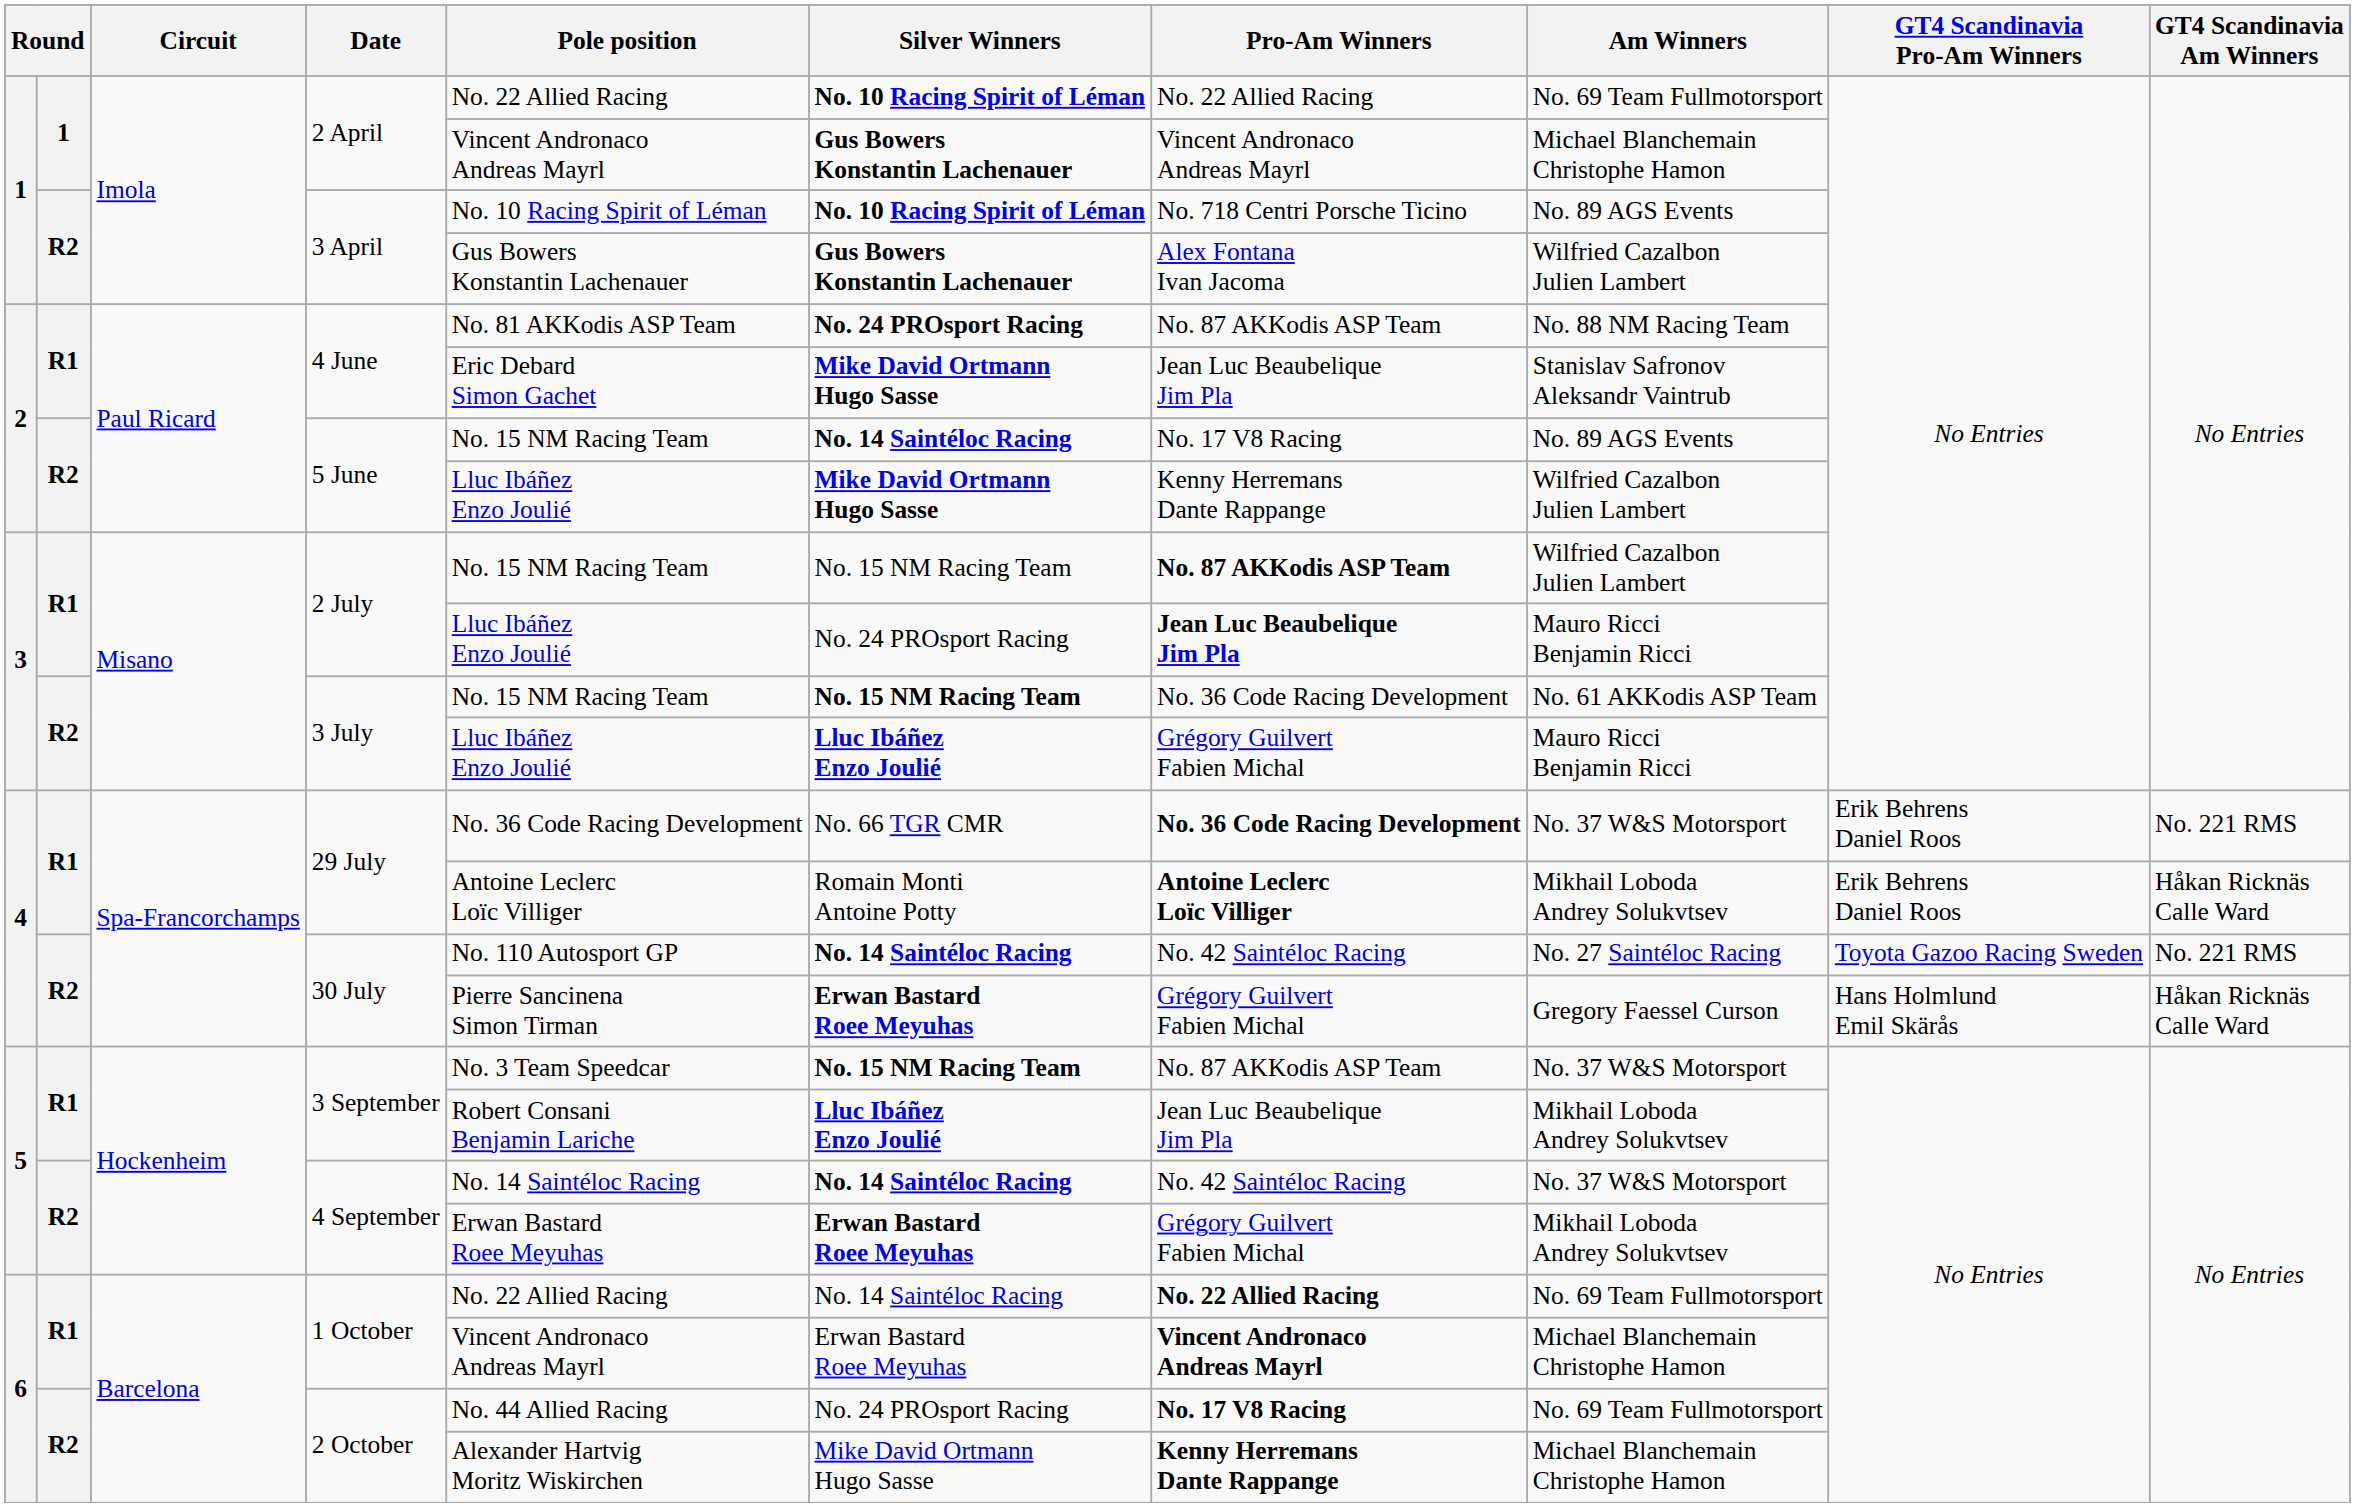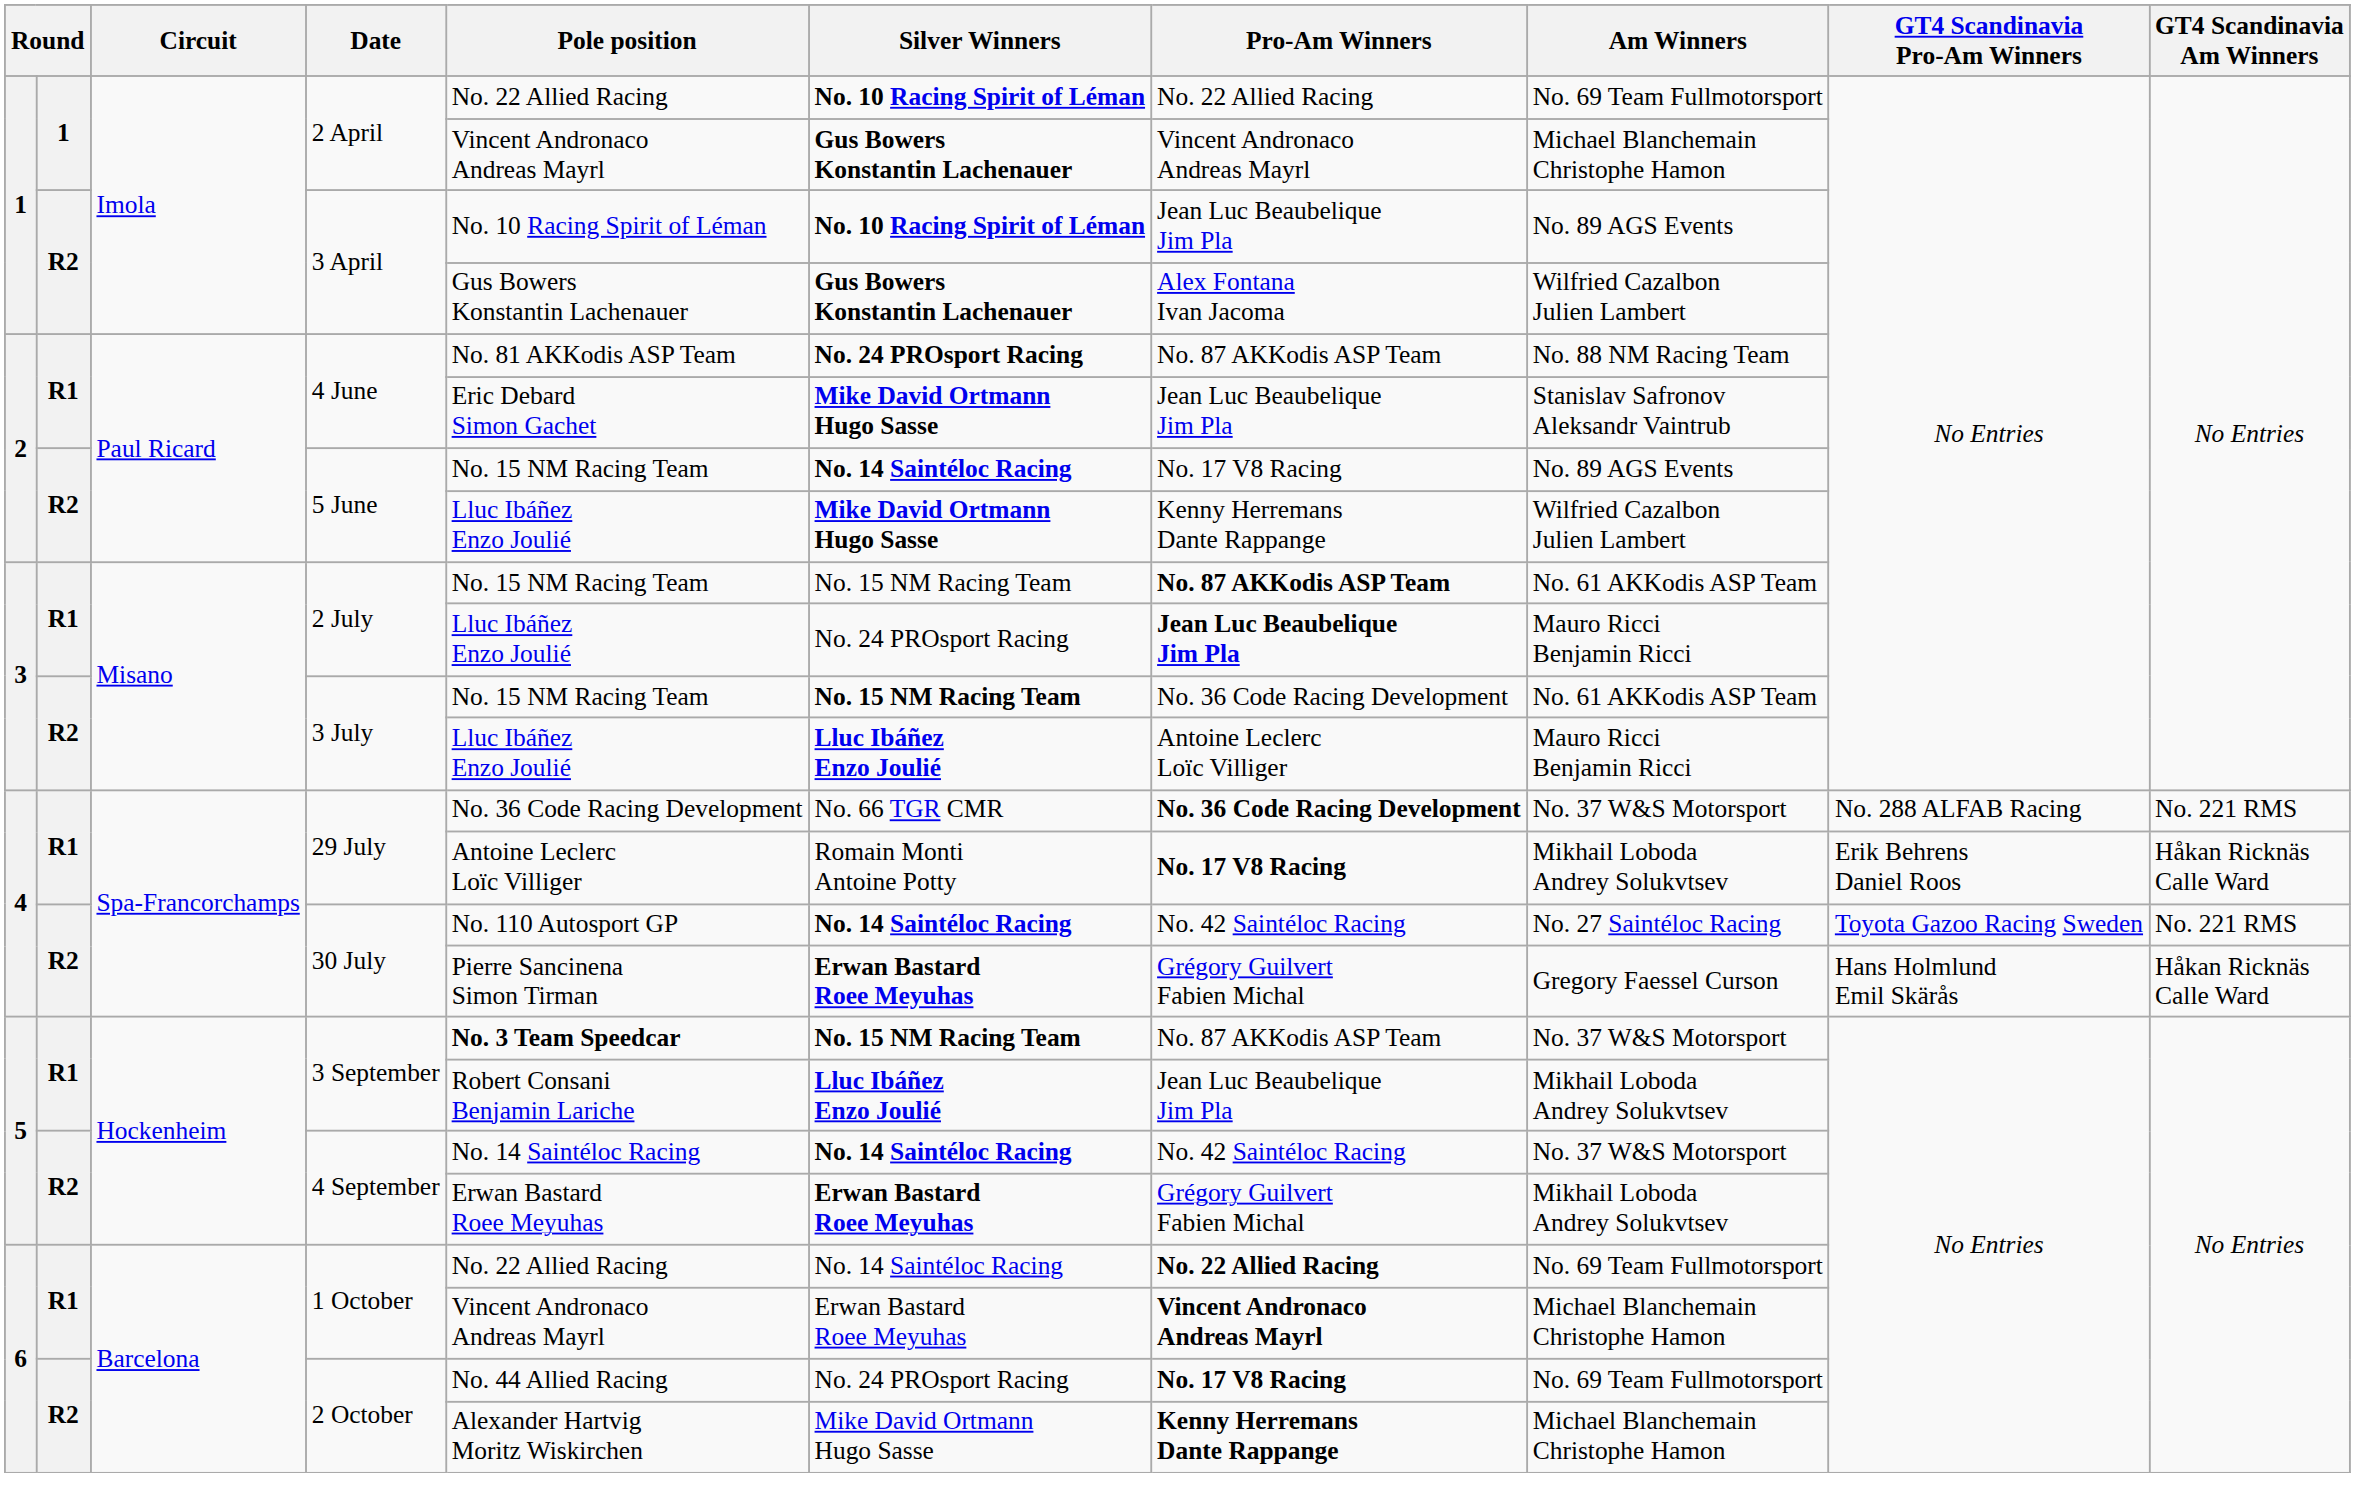(1312, 210) No. 718 Centri Porsche Ticino -> (1269, 225) Jean Luc Beaubelique Jim Pla
(1626, 567) Wilfried Cazalbon Julien Lambert -> (1675, 582) No. 61 AKKodis ASP Team
(1245, 752) Grégory Guilvert Fabien Michal -> (1239, 752) Antoine Leclerc Loïc Villiger
(1902, 824) Erik Behrens Daniel Roos -> (1958, 809) No. 288 ALFAB Racing
(1243, 896) Antoine Leclerc Loïc Villiger -> (1251, 866) No. 17 V8 Racing
(561, 1067) normal -> (566, 1037) bold
